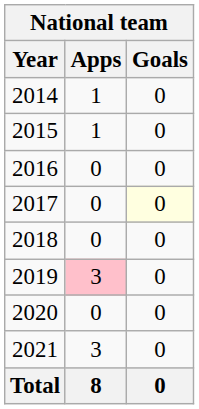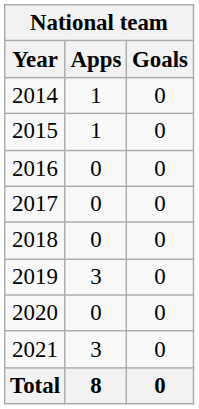(160, 204) lightyellow background -> (160, 204) no background
(96, 276) pink background -> (96, 276) no background
